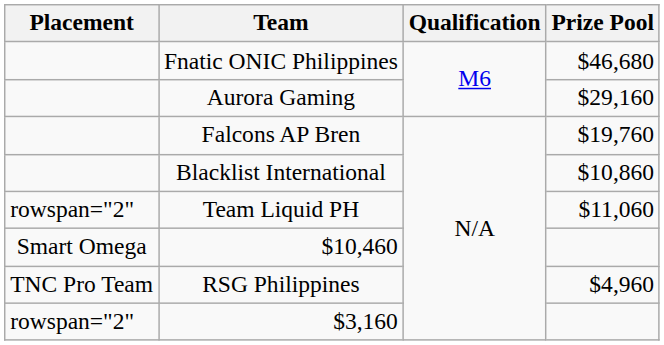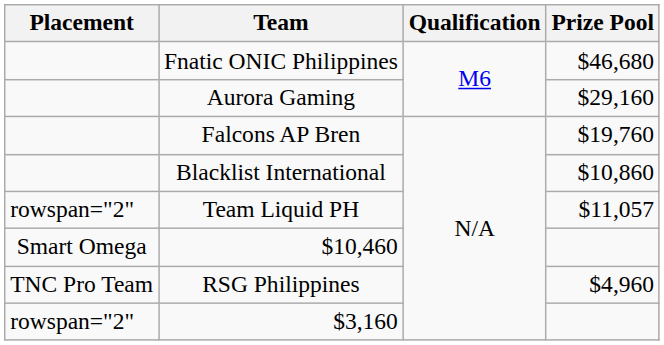(616, 209) $11,060 -> (616, 209) $11,057
